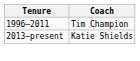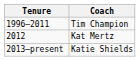+ row: (92, 37)
